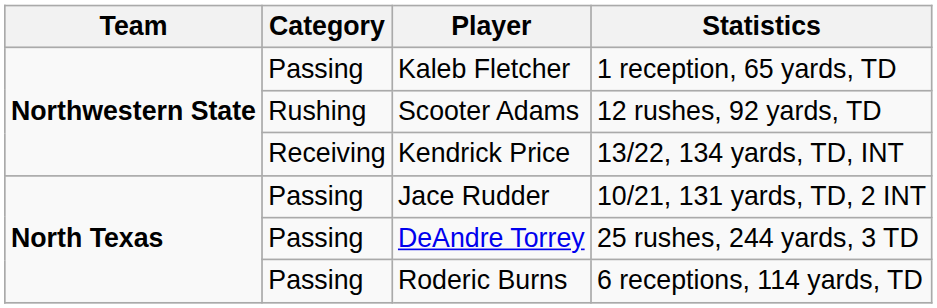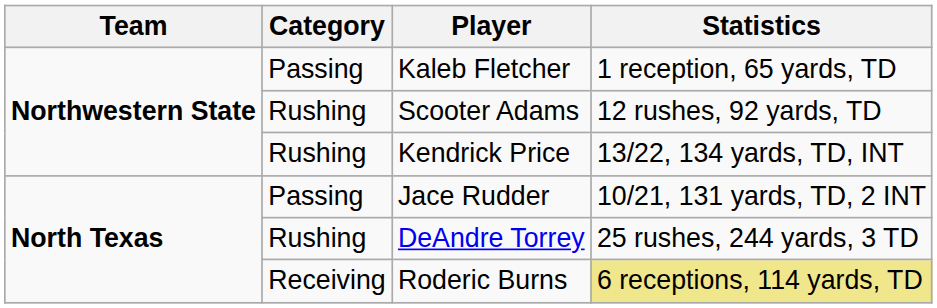(327, 153) Receiving -> (317, 153) Rushing
(316, 238) Passing -> (317, 238) Rushing
(316, 280) Passing -> (327, 280) Receiving
(760, 280) no background -> (760, 280) khaki background
